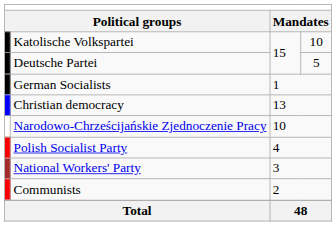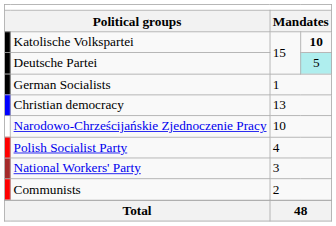(316, 42) normal -> (316, 42) bold
(316, 63) no background -> (316, 63) paleturquoise background
